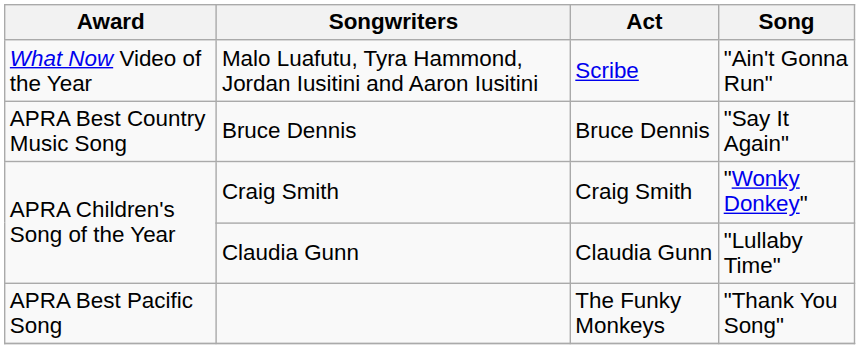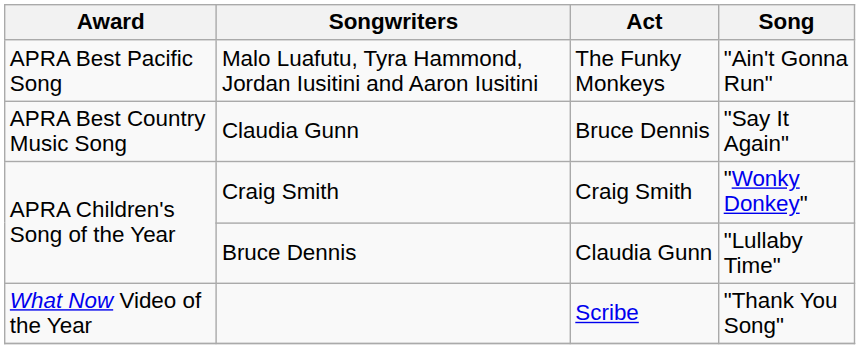(106, 70) What Now Video of the Year -> (101, 70) APRA Best Pacific Song
(607, 70) Scribe -> (628, 70) The Funky Monkeys
(289, 131) Bruce Dennis -> (290, 131) Claudia Gunn
(290, 252) Claudia Gunn -> (289, 252) Bruce Dennis
(101, 313) APRA Best Pacific Song -> (106, 313) What Now Video of the Year
(628, 313) The Funky Monkeys -> (607, 313) Scribe
